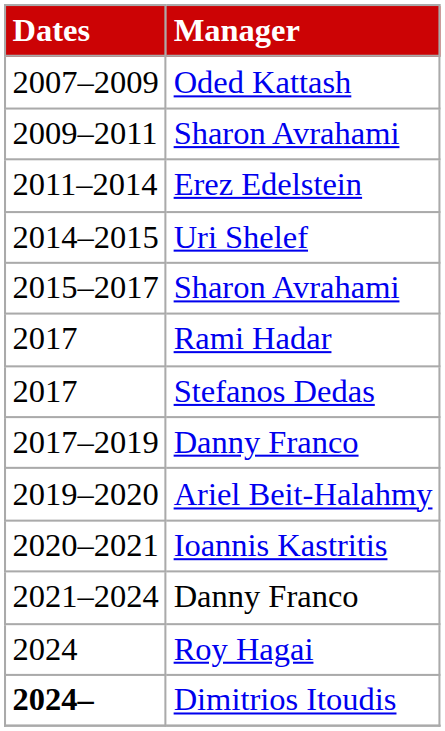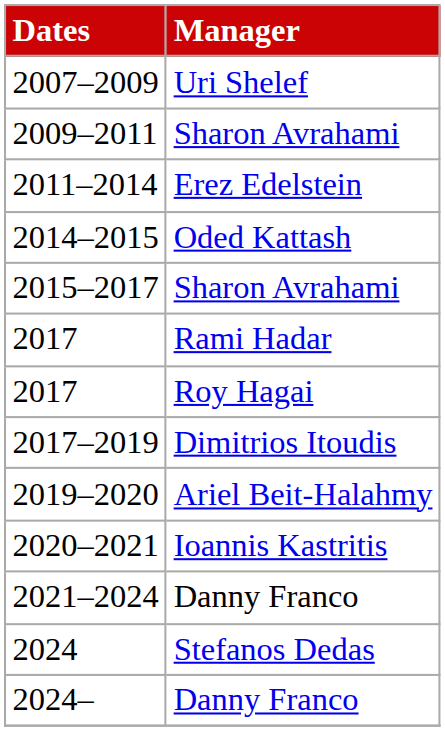(262, 81) Oded Kattash -> (241, 81) Uri Shelef
(241, 236) Uri Shelef -> (262, 236) Oded Kattash
(274, 390) Stefanos Dedas -> (244, 390) Roy Hagai
(266, 442) Danny Franco -> (285, 442) Dimitrios Itoudis
(244, 648) Roy Hagai -> (274, 648) Stefanos Dedas
(53, 699) bold -> (53, 699) normal
(285, 699) Dimitrios Itoudis -> (266, 699) Danny Franco
